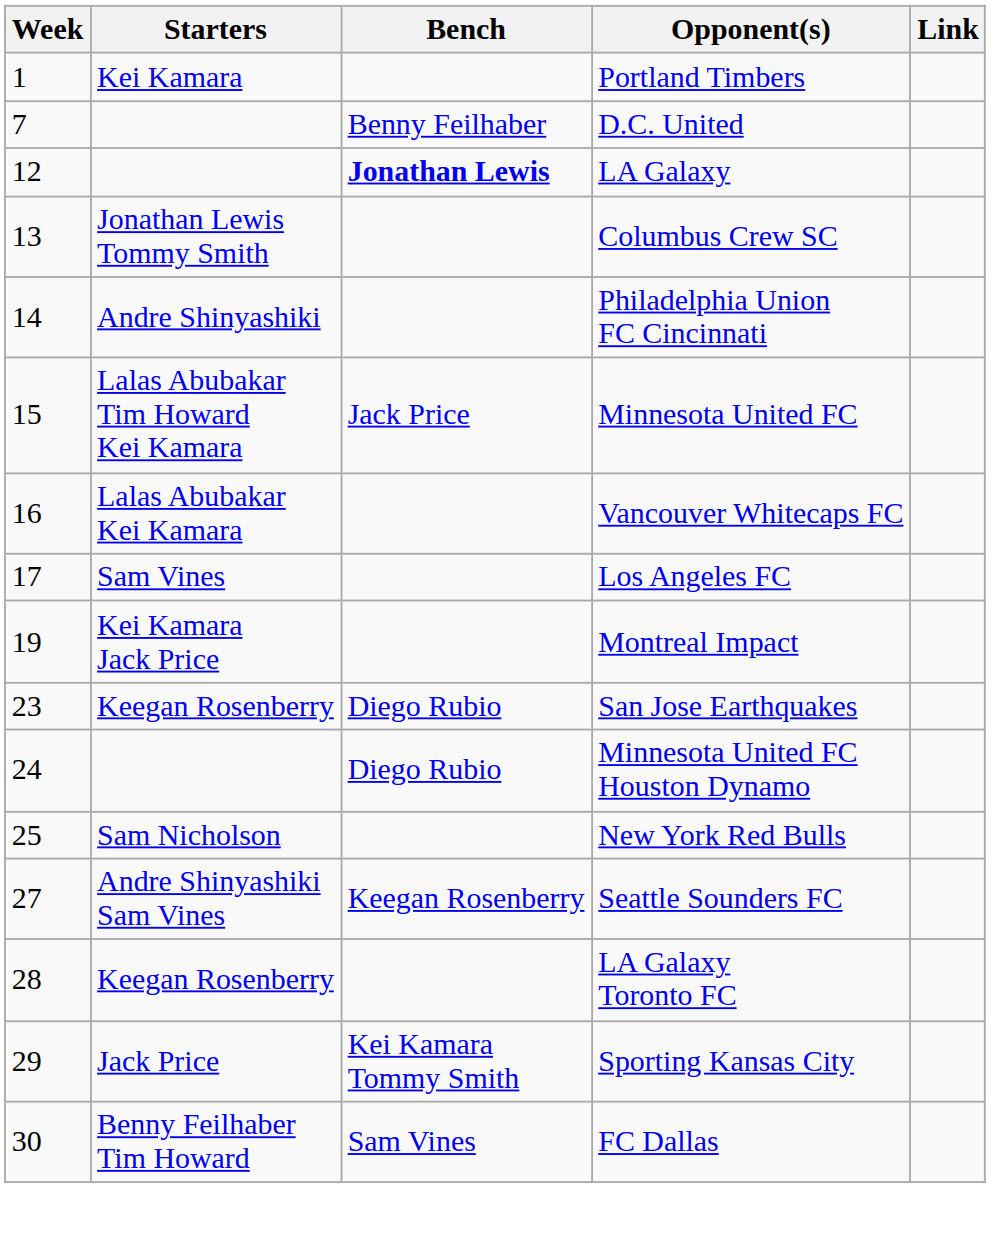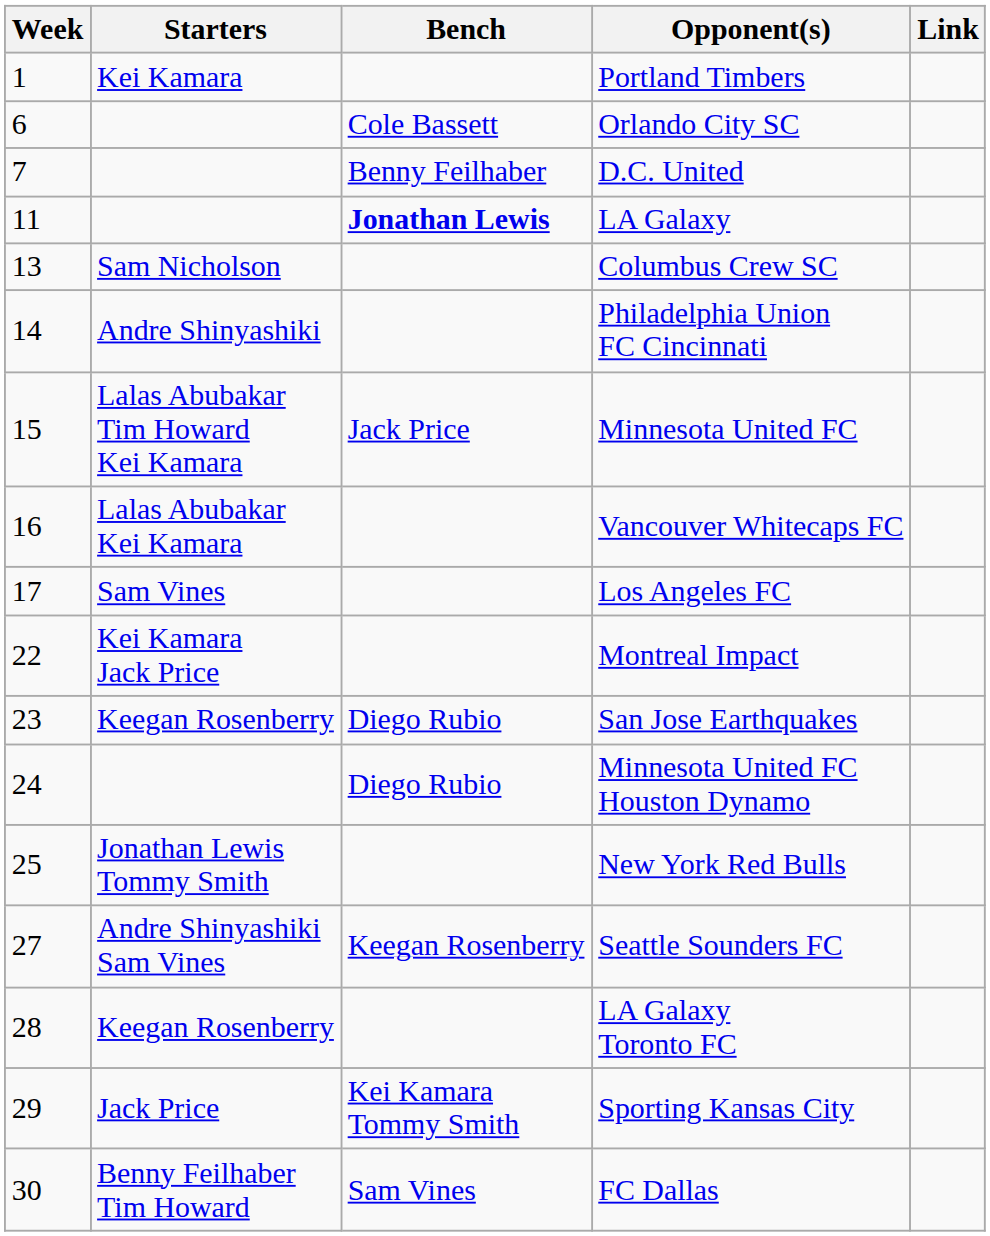+ row: (699, 124)
(27, 171) 12 -> (26, 218) 11
(191, 235) Jonathan Lewis Tommy Smith -> (189, 266) Sam Nicholson
(27, 641) 19 -> (27, 655) 22
(189, 834) Sam Nicholson -> (191, 864) Jonathan Lewis Tommy Smith
